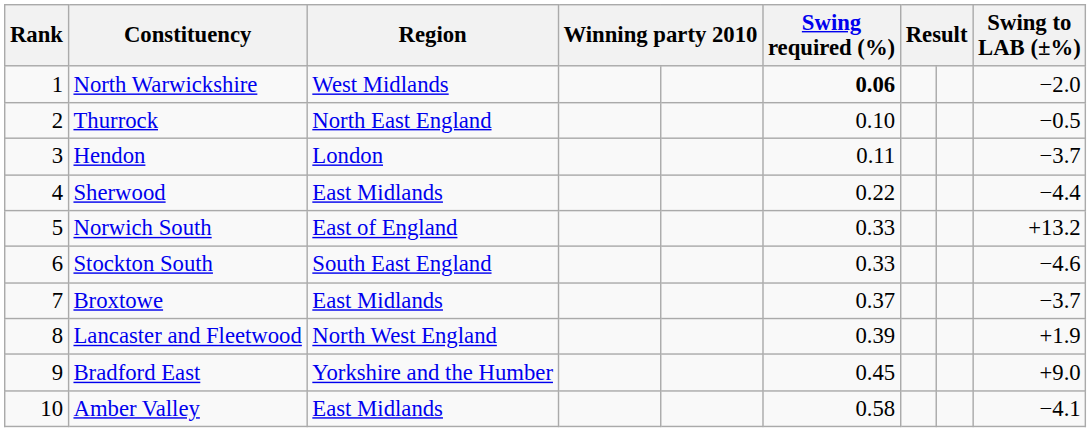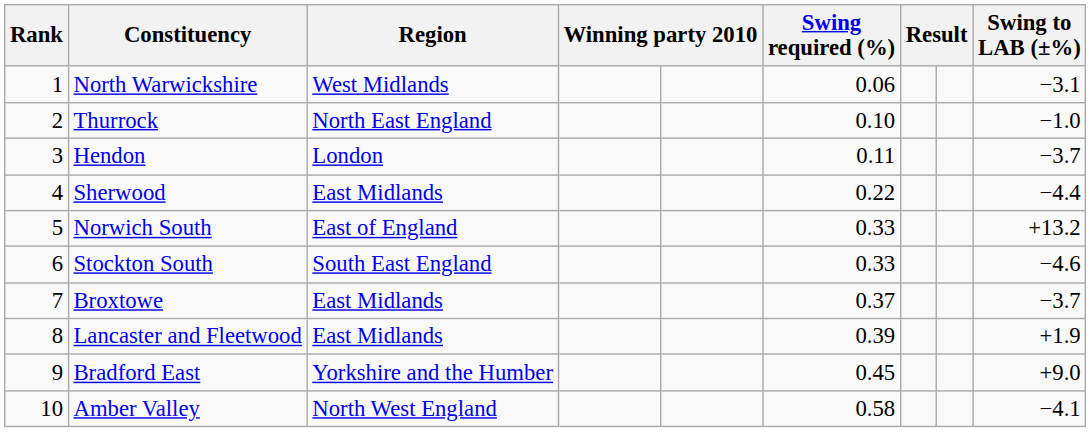(875, 84) bold -> (875, 84) normal
(1060, 84) −2.0 -> (1060, 84) −3.1
(1060, 120) −0.5 -> (1060, 120) −1.0
(405, 336) North West England -> (378, 336) East Midlands
(378, 408) East Midlands -> (405, 408) North West England
